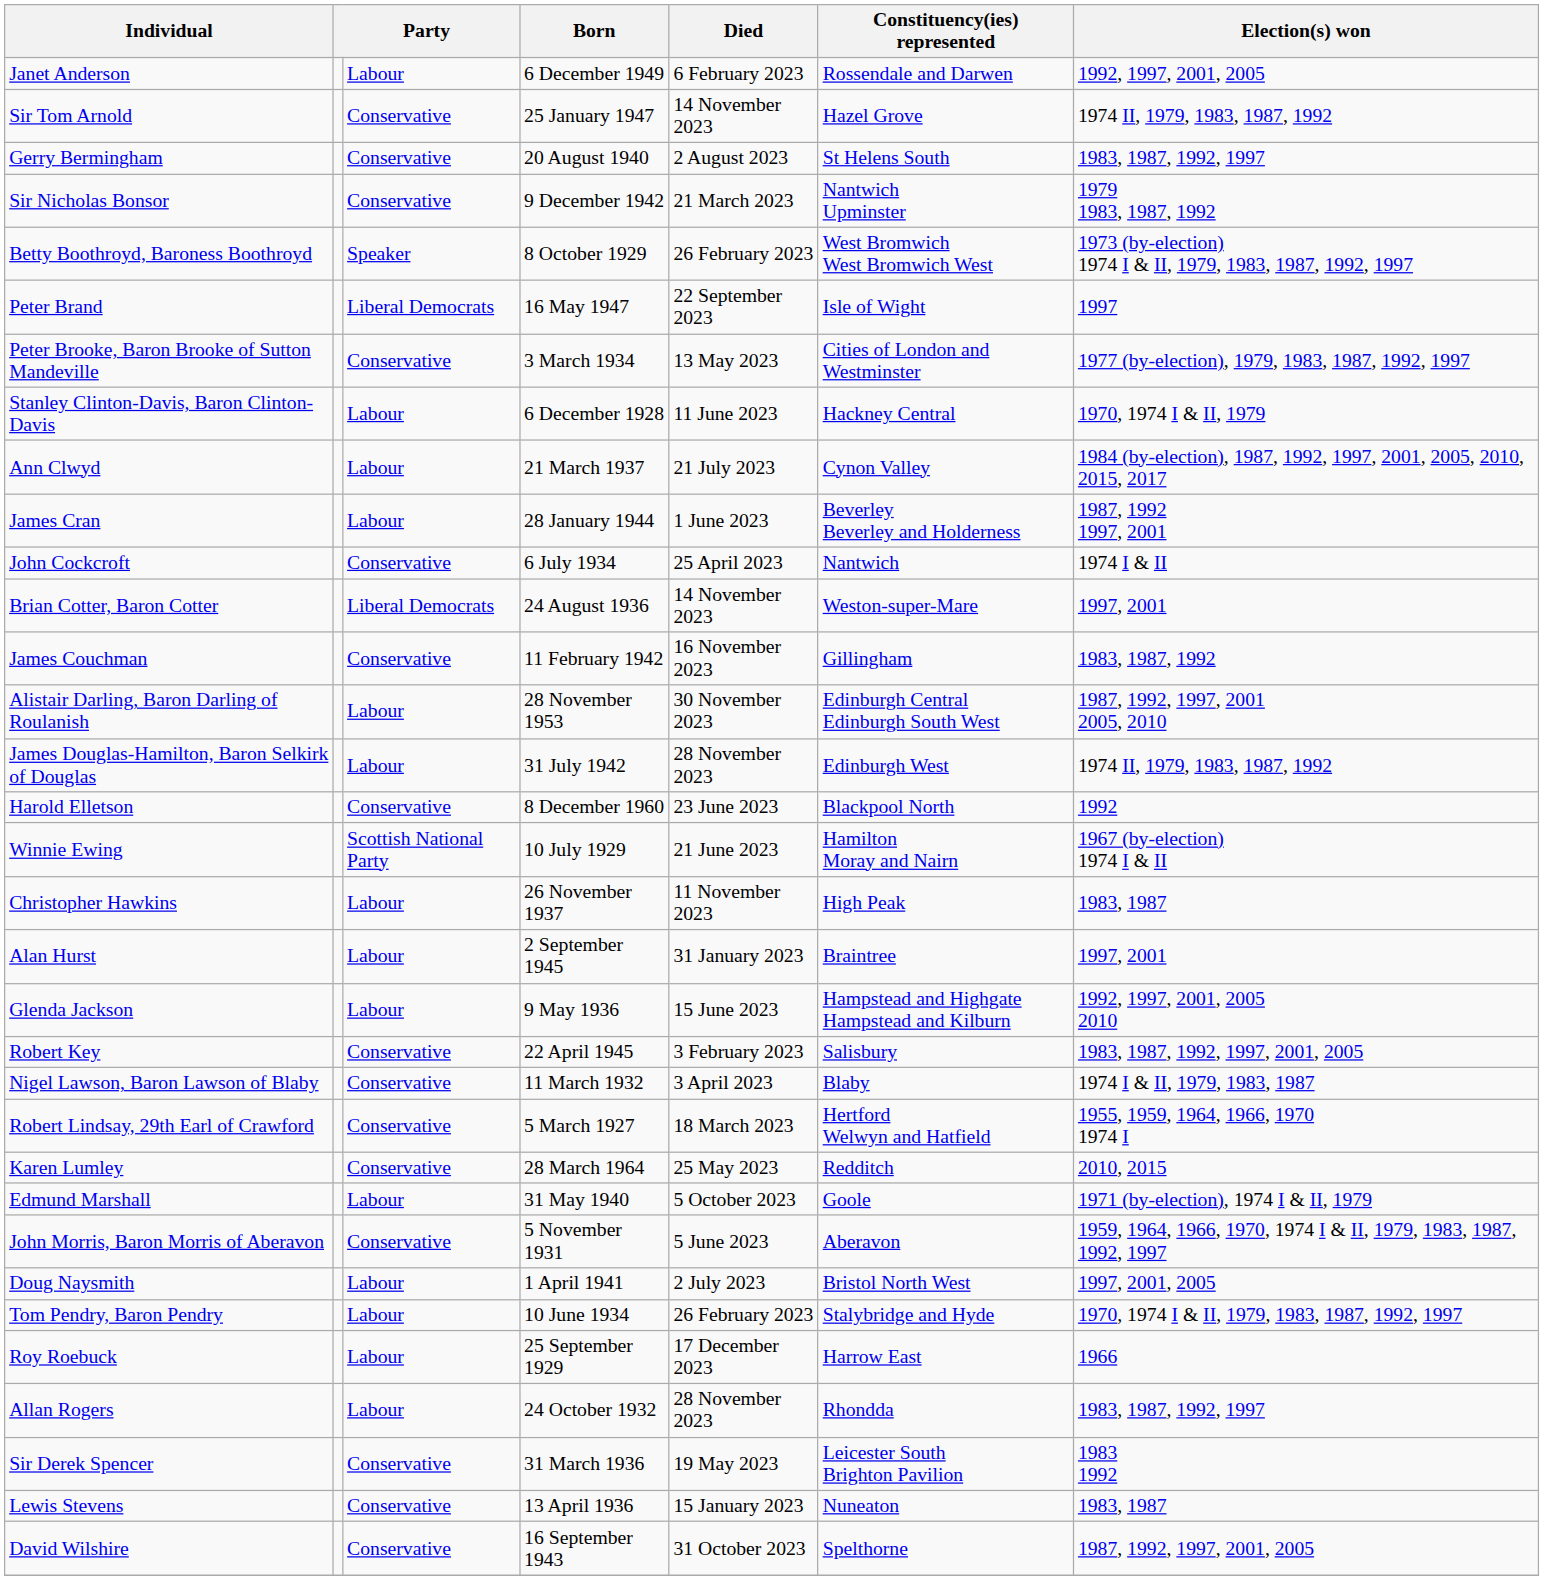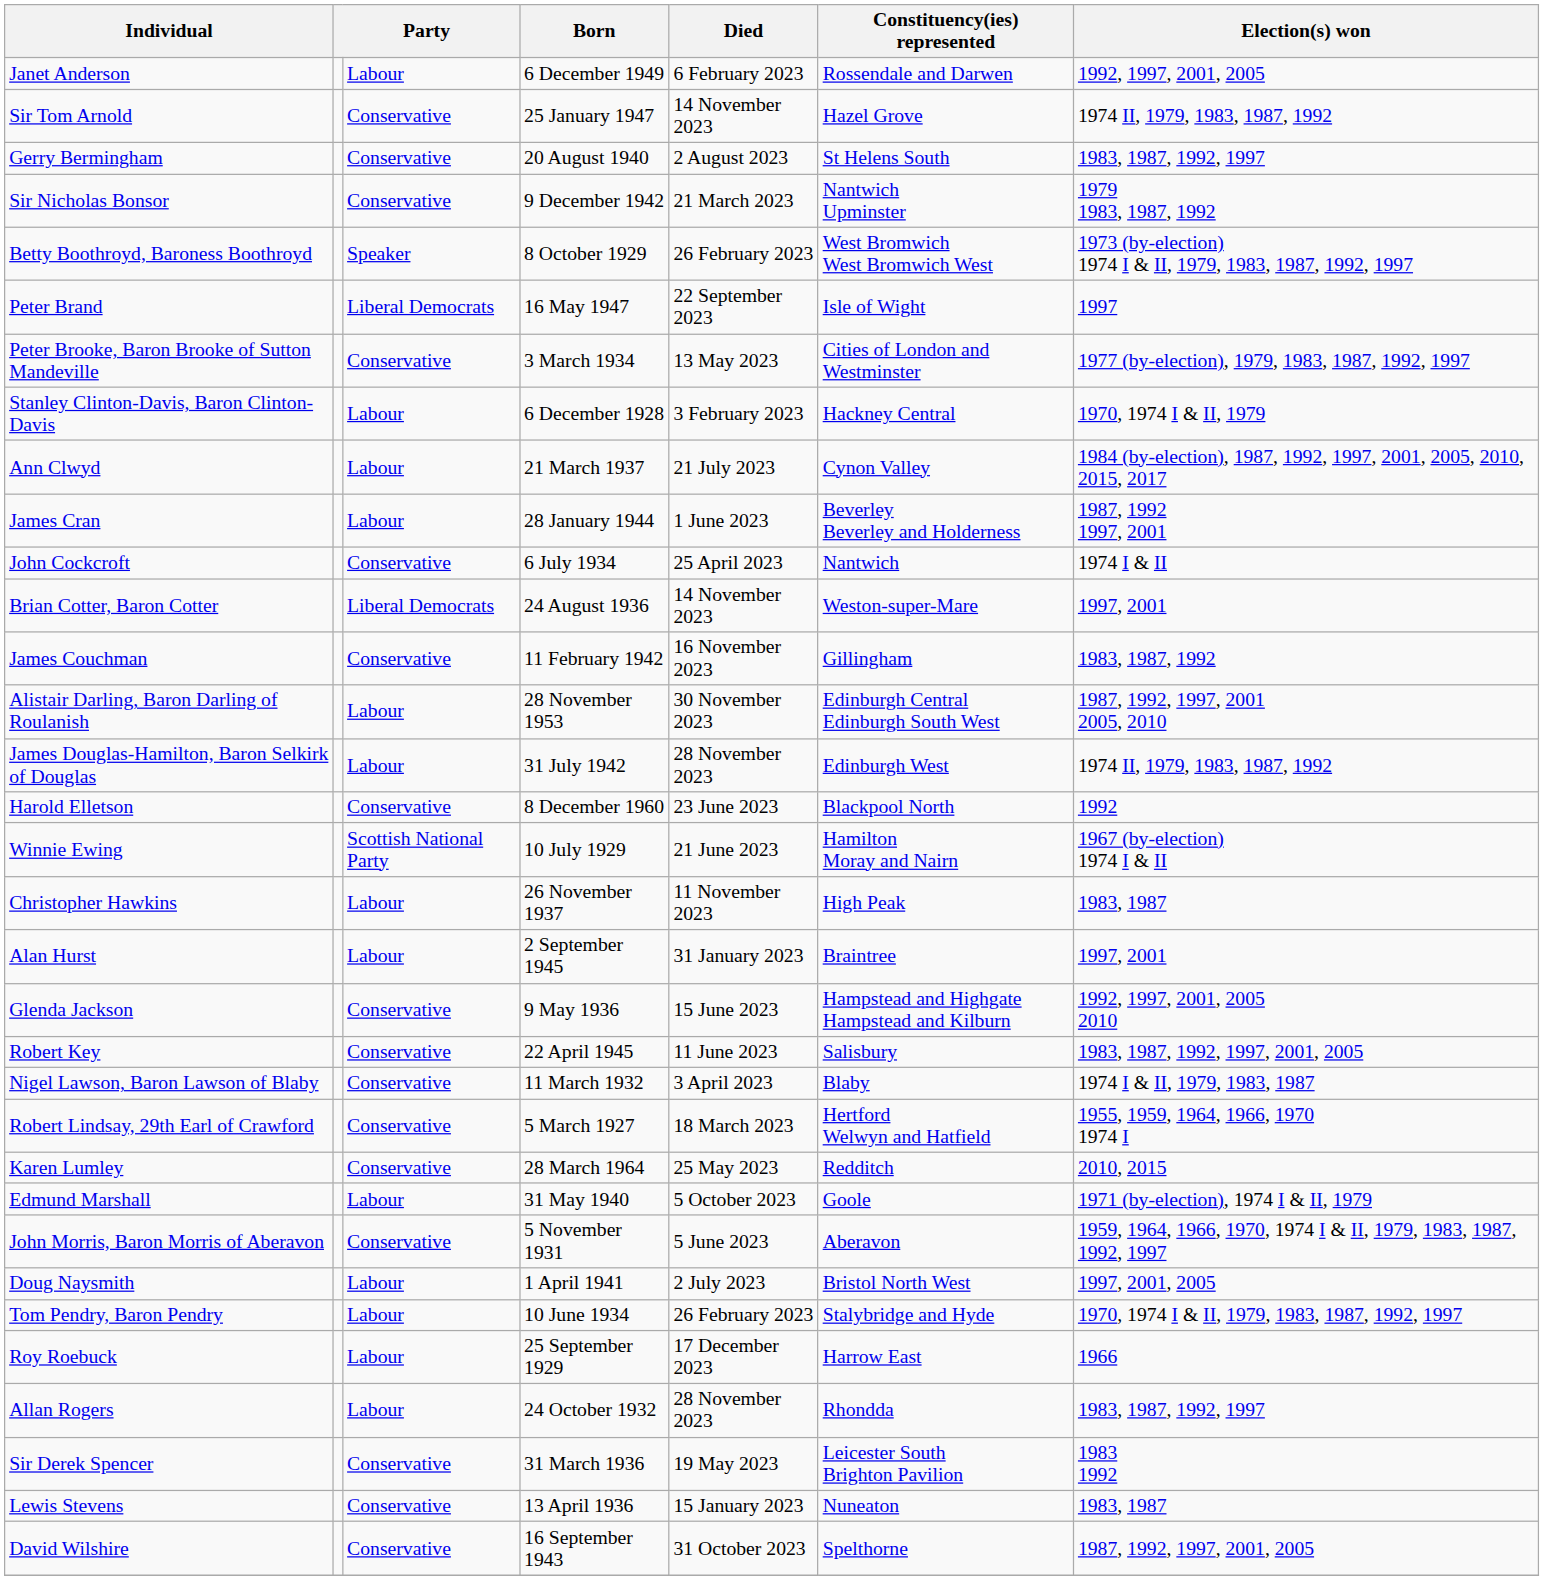(726, 413) 11 June 2023 -> (738, 413) 3 February 2023
(376, 1009) Labour -> (399, 1009) Conservative
(738, 1051) 3 February 2023 -> (726, 1051) 11 June 2023
